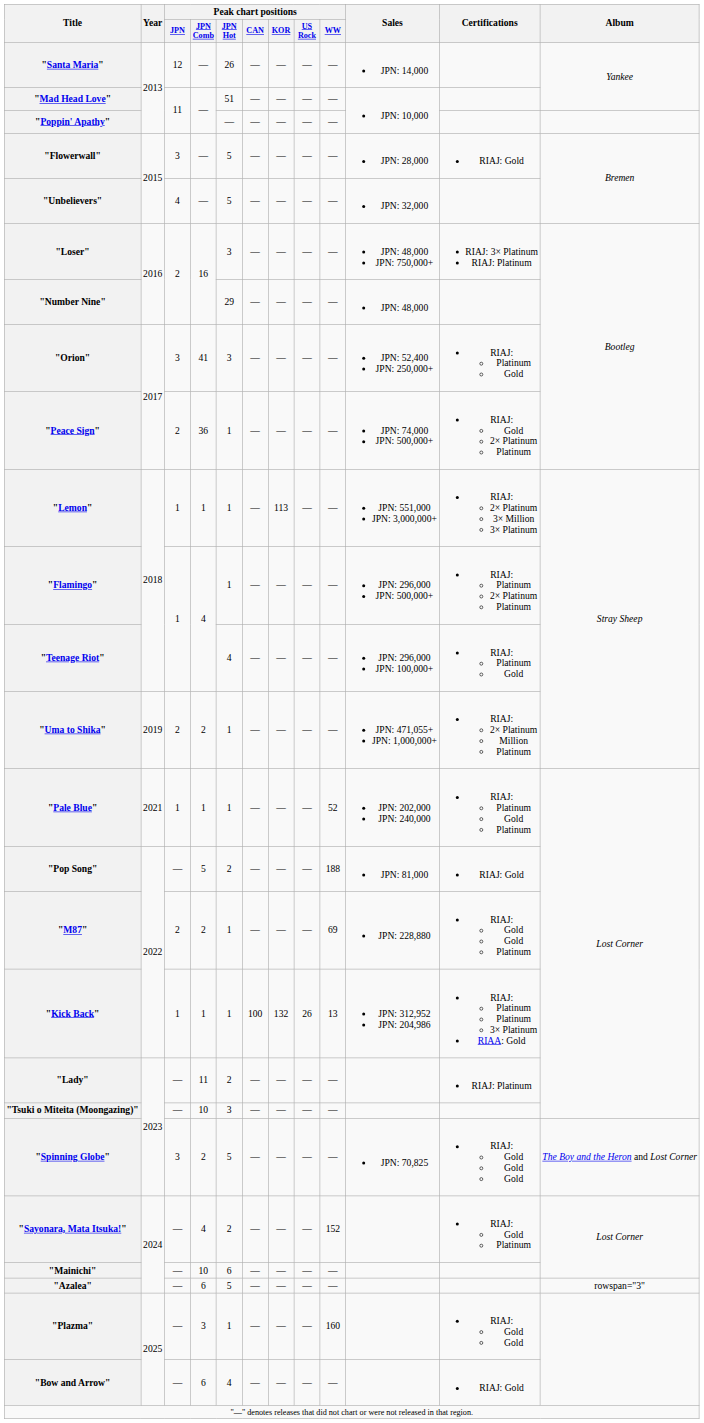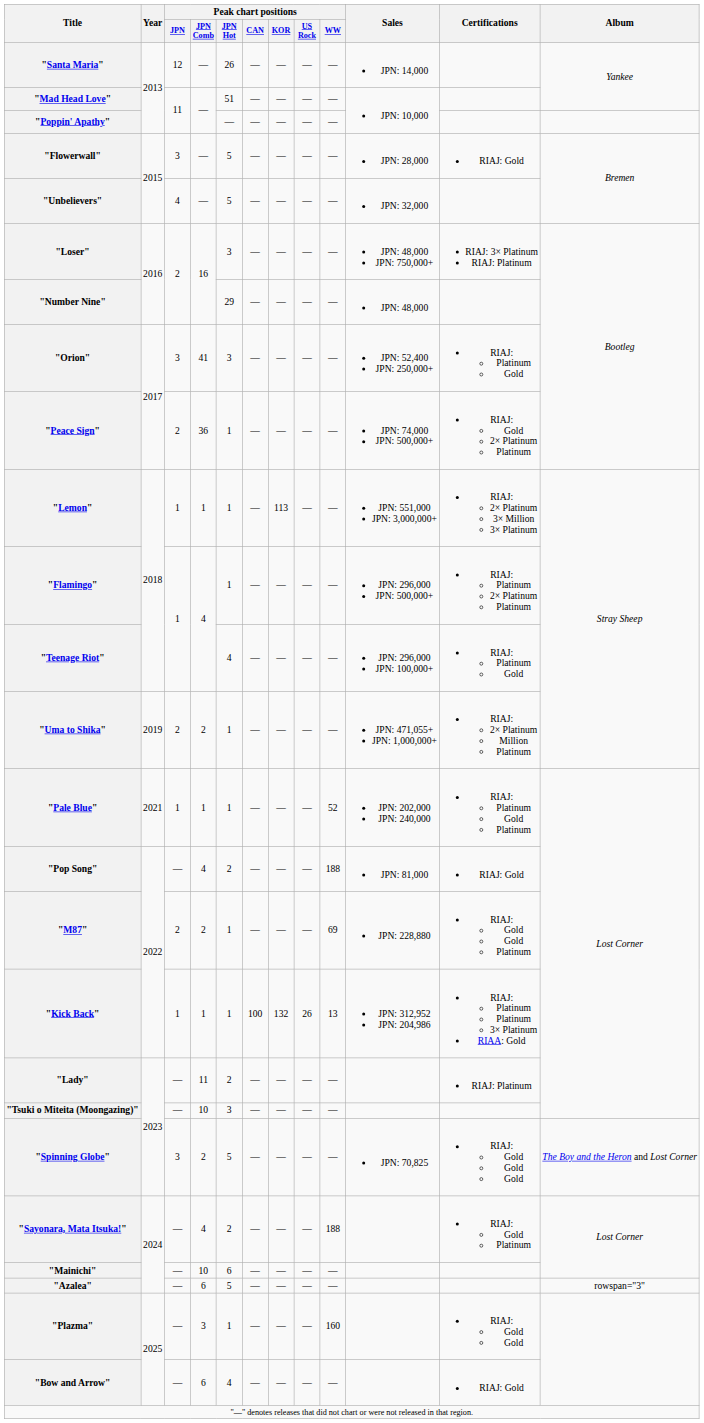(203, 869) 5 -> (203, 869) 4
(333, 1229) 152 -> (333, 1229) 188
